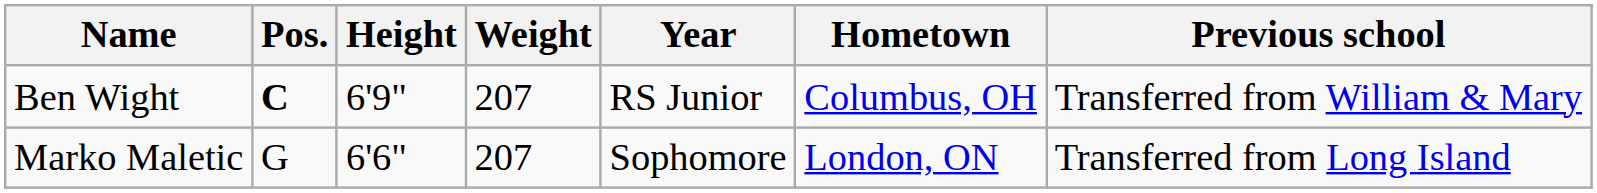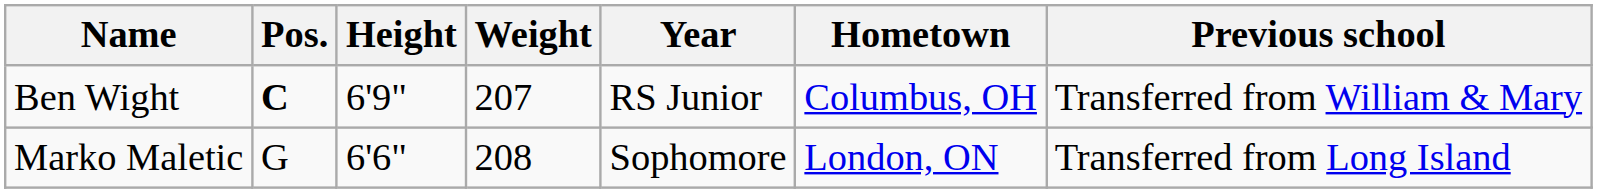(503, 156) 207 -> (503, 156) 208
